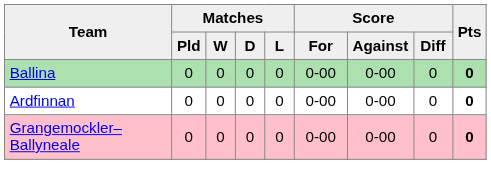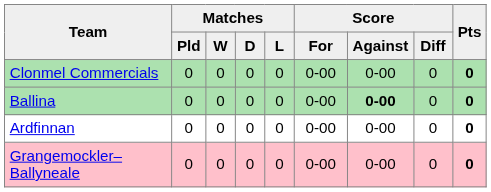+ row: (84, 73)
(380, 73) normal -> (380, 100) bold
